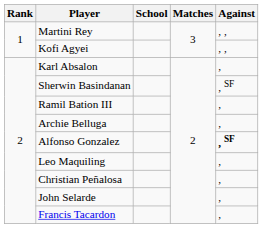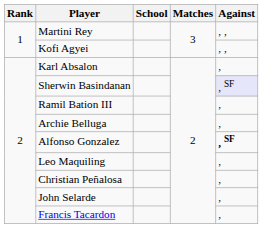(226, 85) no background -> (226, 85) lavender background
